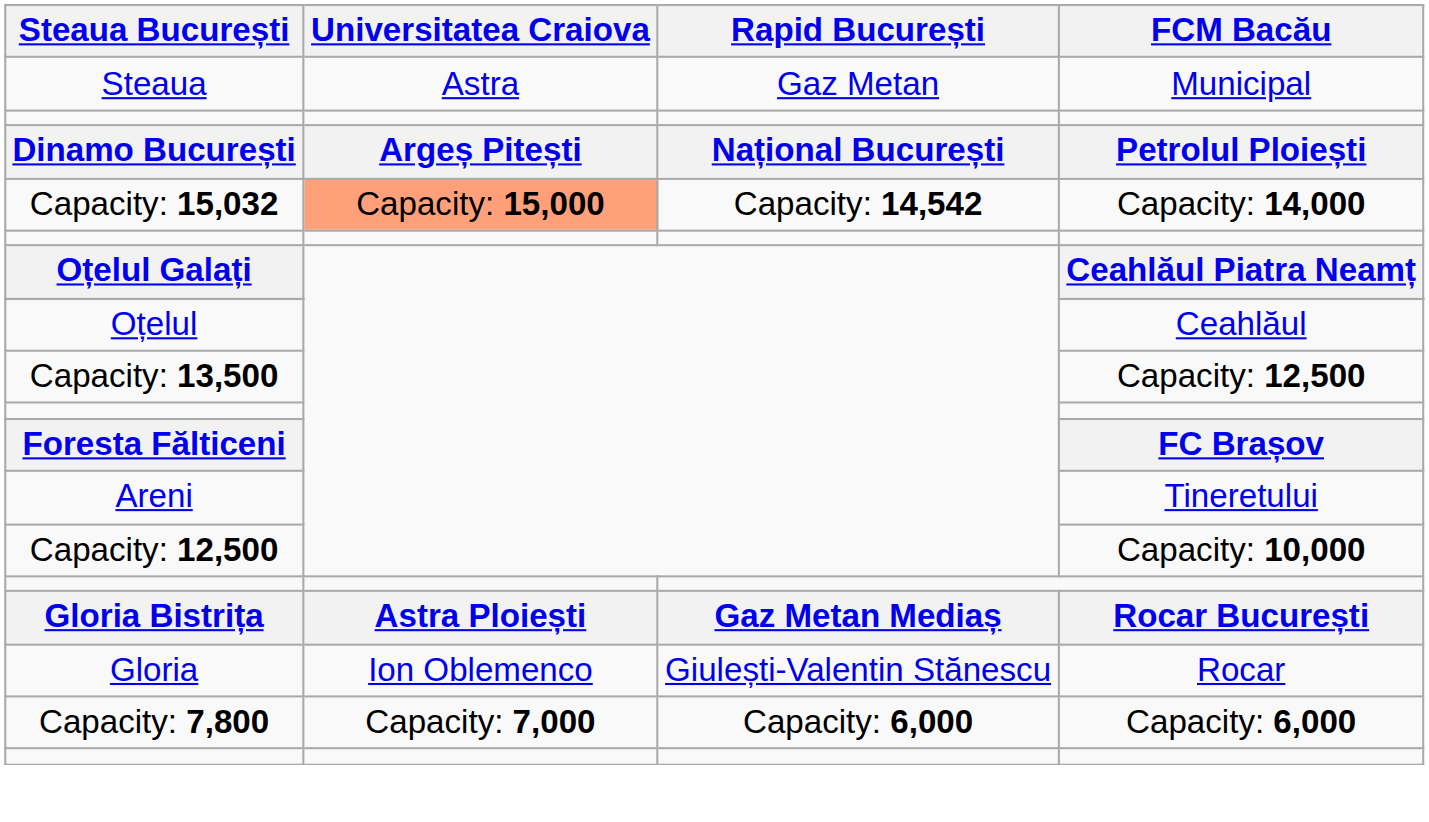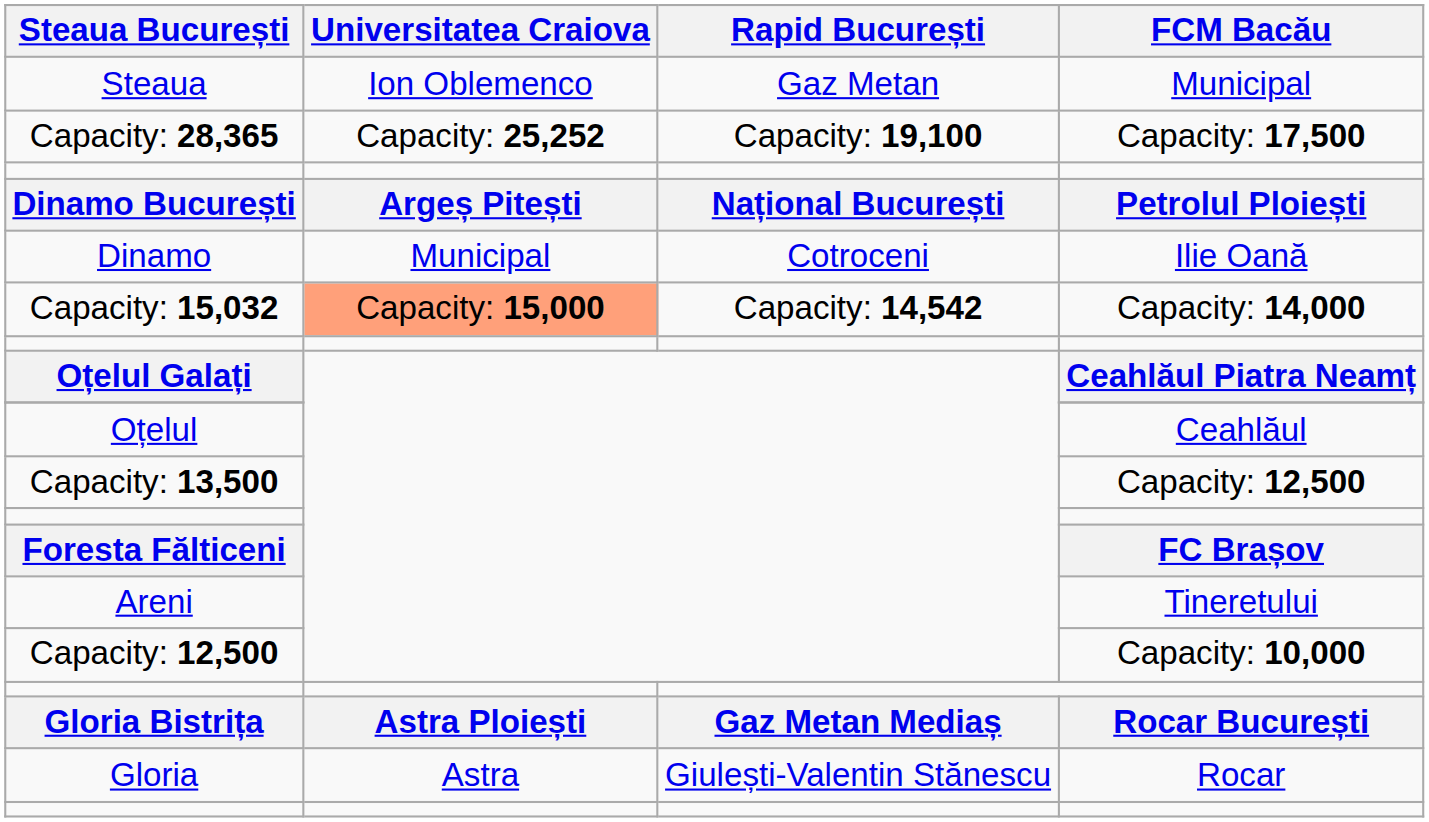(480, 83) Astra -> (480, 83) Ion Oblemenco
+ row: (154, 135)
+ row: (154, 256)
(480, 669) Ion Oblemenco -> (480, 774) Astra
- row: (154, 722)
